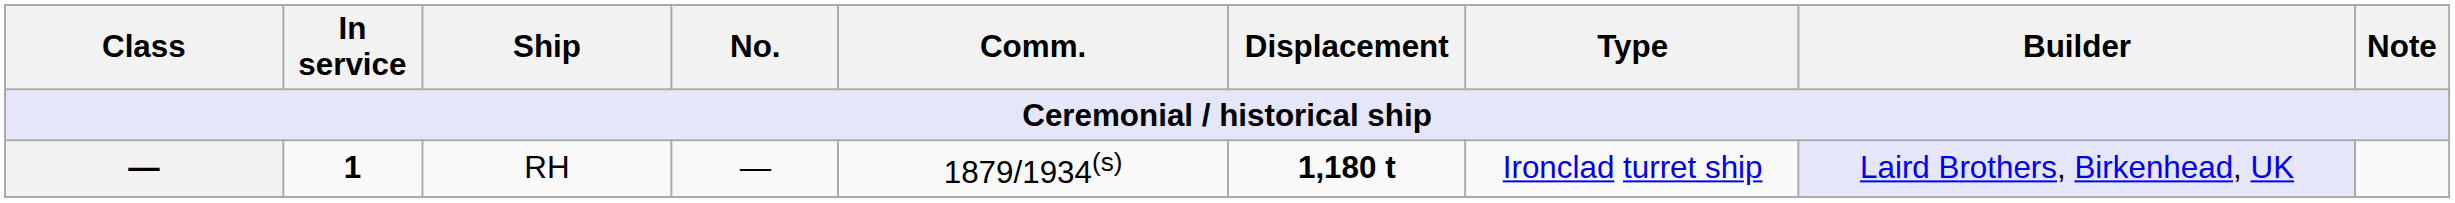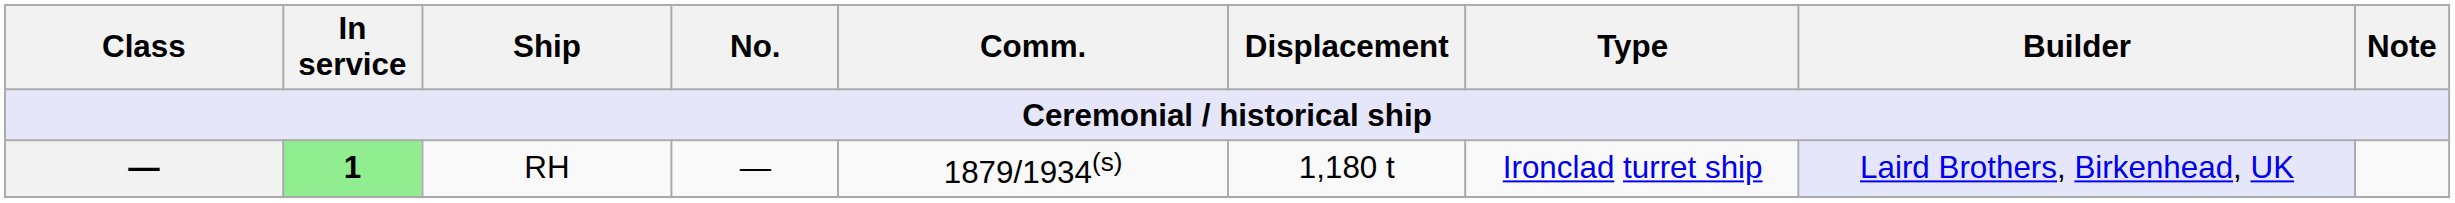(352, 168) no background -> (352, 168) lightgreen background
(1347, 168) bold -> (1347, 168) normal
